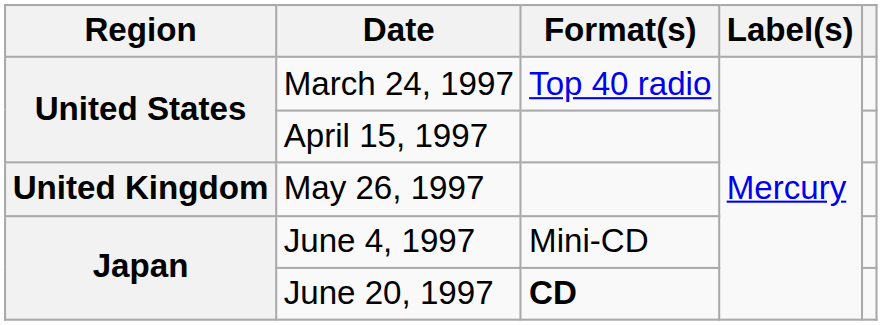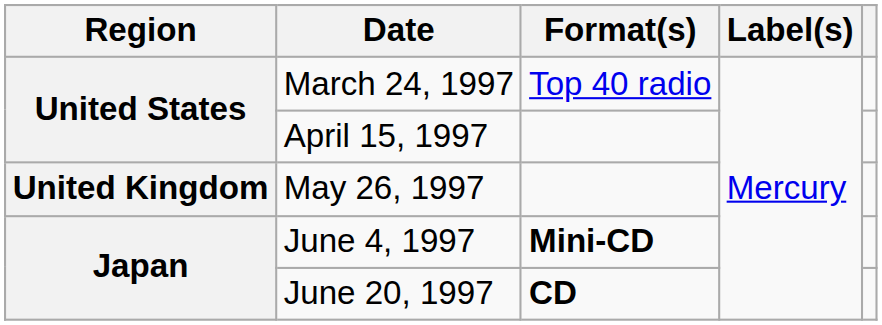(589, 240) normal -> (592, 240) bold
